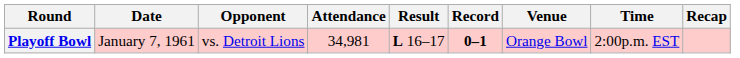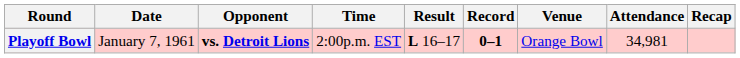columns swapped: (637, 16) <-> (349, 16)
(253, 40) normal -> (256, 40) bold
